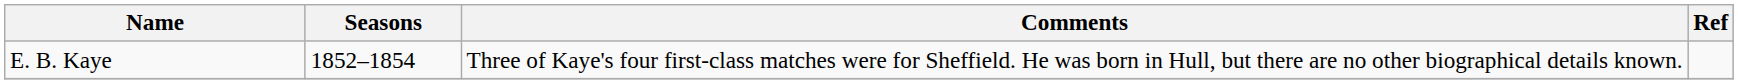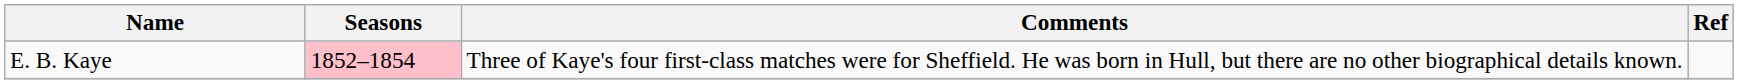(363, 59) no background -> (363, 59) pink background
